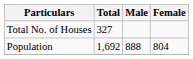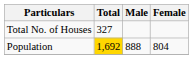(108, 46) no background -> (108, 46) gold background
